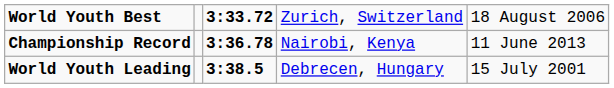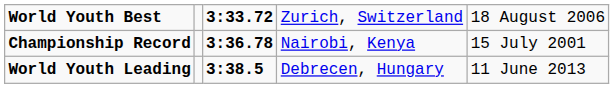(528, 44) 11 June 2013 -> (528, 44) 15 July 2001
(528, 70) 15 July 2001 -> (528, 70) 11 June 2013
